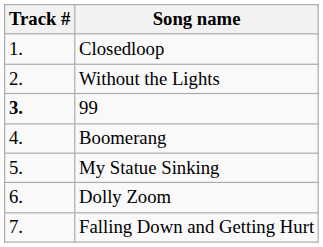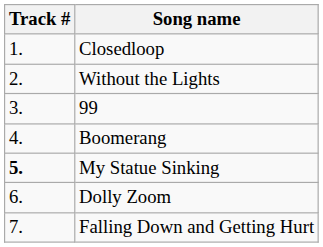(16, 108) bold -> (16, 108) normal
(16, 167) normal -> (16, 167) bold
